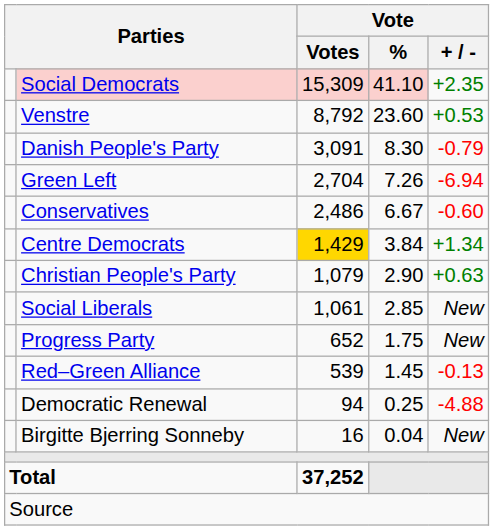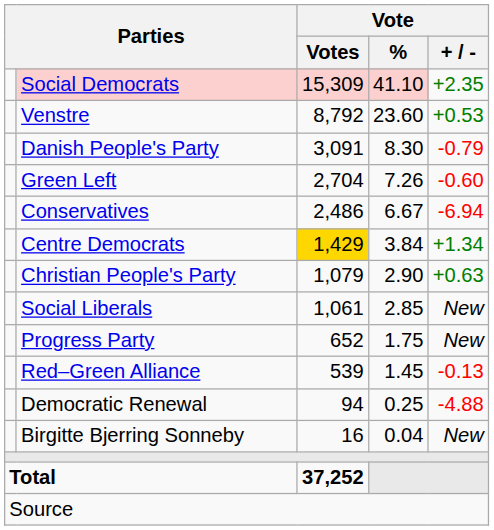(461, 180) -6.94 -> (461, 180) -0.60
(461, 212) -0.60 -> (461, 212) -6.94
